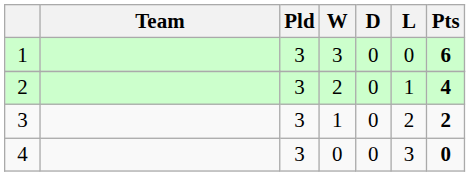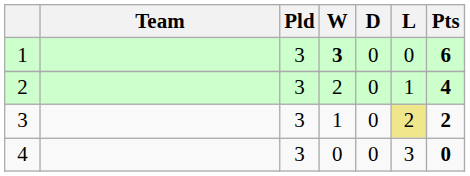(337, 54) normal -> (337, 54) bold
(409, 120) no background -> (409, 120) khaki background
